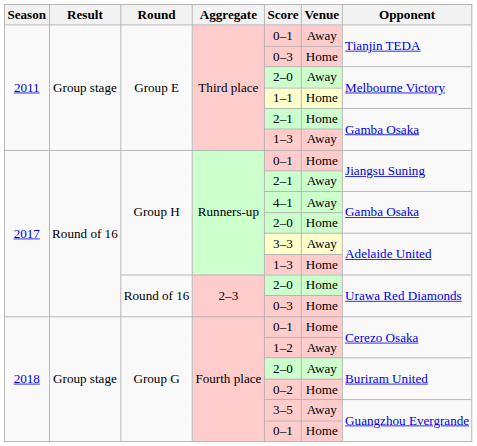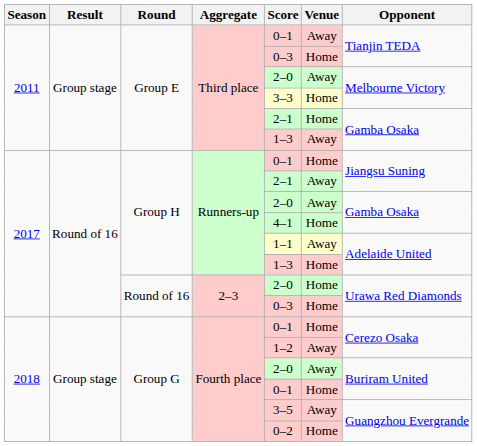(283, 98) 1–1 -> (283, 98) 3–3
(283, 202) 4–1 -> (283, 202) 2–0
(283, 222) 2–0 -> (283, 222) 4–1
(283, 243) 3–3 -> (283, 243) 1–1
(283, 389) 0–2 -> (283, 389) 0–1
(283, 431) 0–1 -> (283, 431) 0–2
